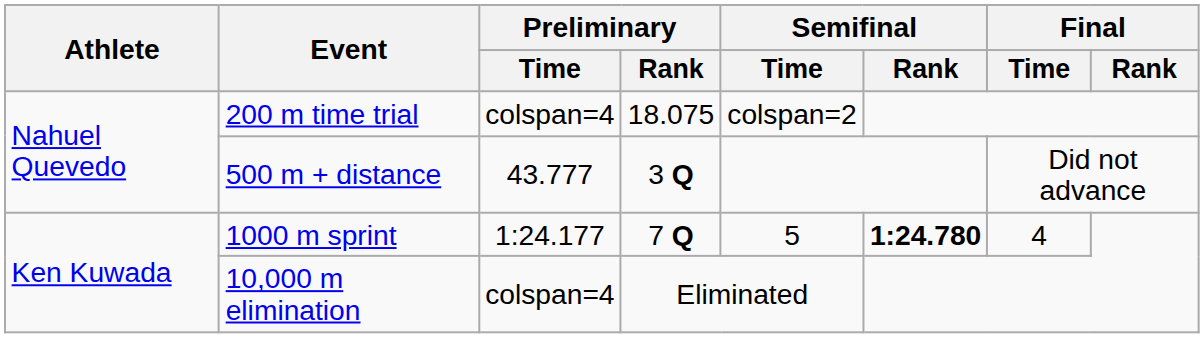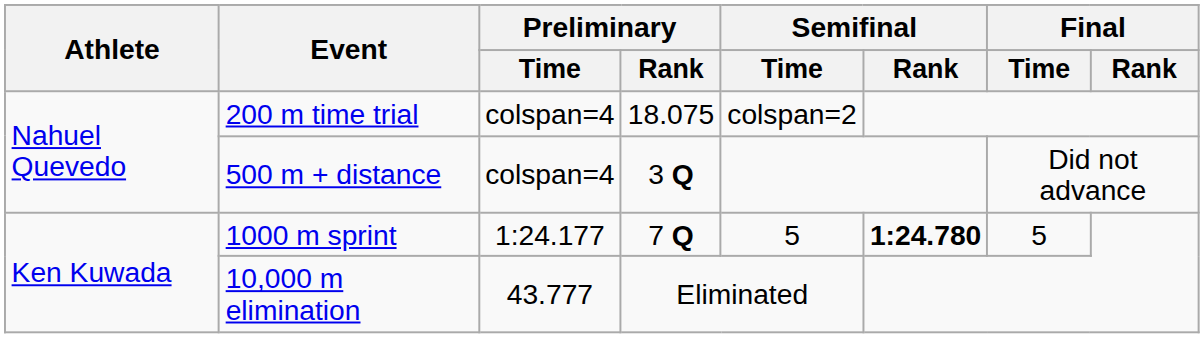(550, 175) 43.777 -> (550, 175) colspan=4
(1039, 235) 4 -> (1039, 235) 5
(550, 295) colspan=4 -> (550, 295) 43.777
